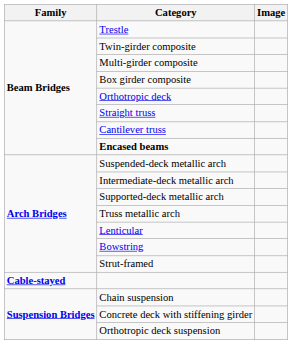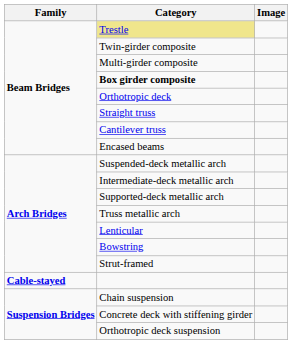(114, 29) no background -> (114, 29) khaki background
(145, 79) normal -> (147, 79) bold
(134, 146) bold -> (132, 146) normal
